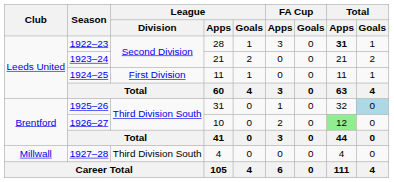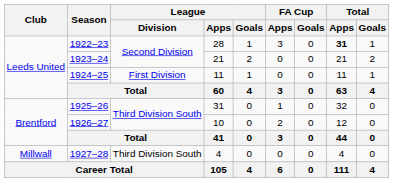(372, 106) lightblue background -> (372, 106) no background
(342, 122) lightgreen background -> (342, 122) no background
